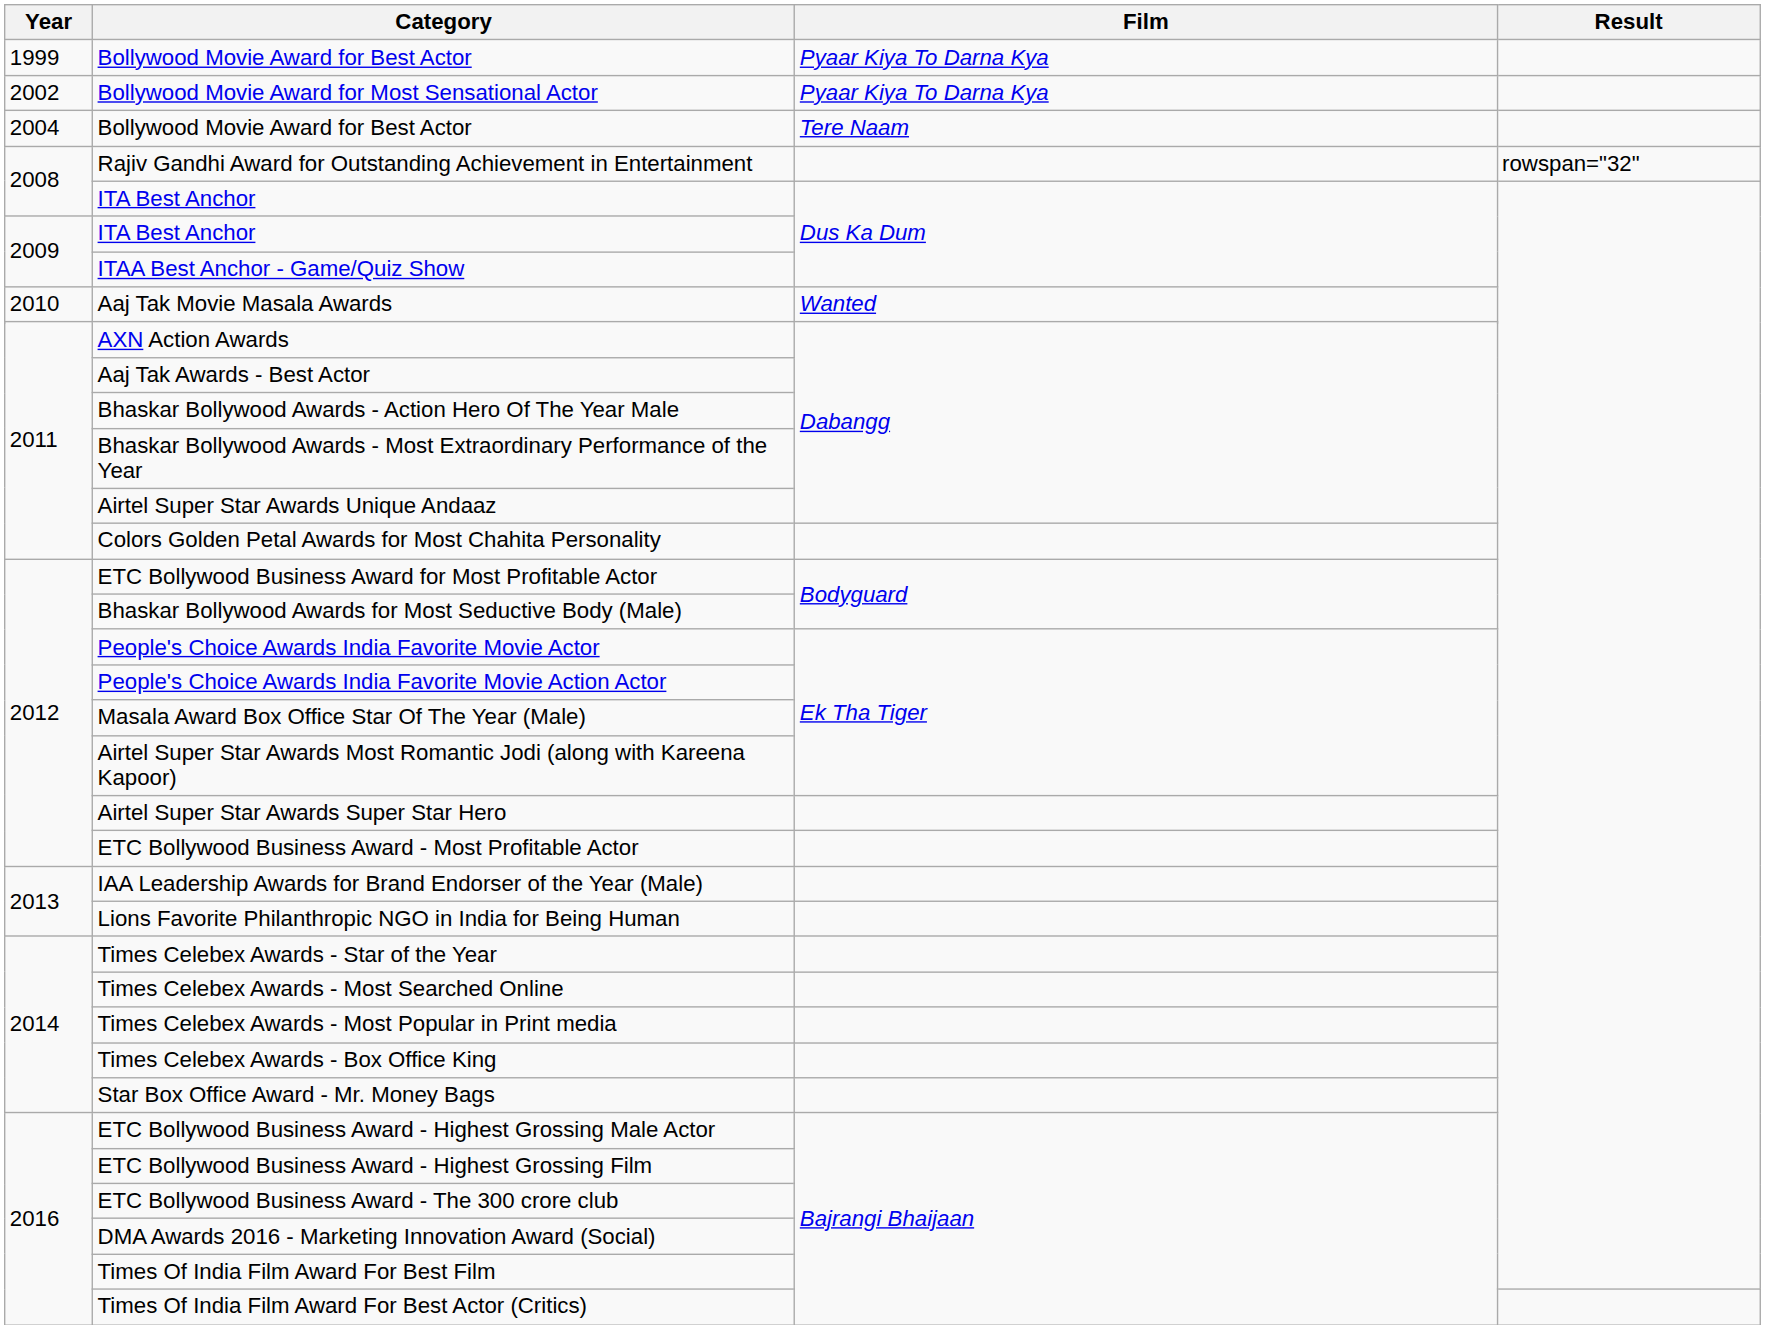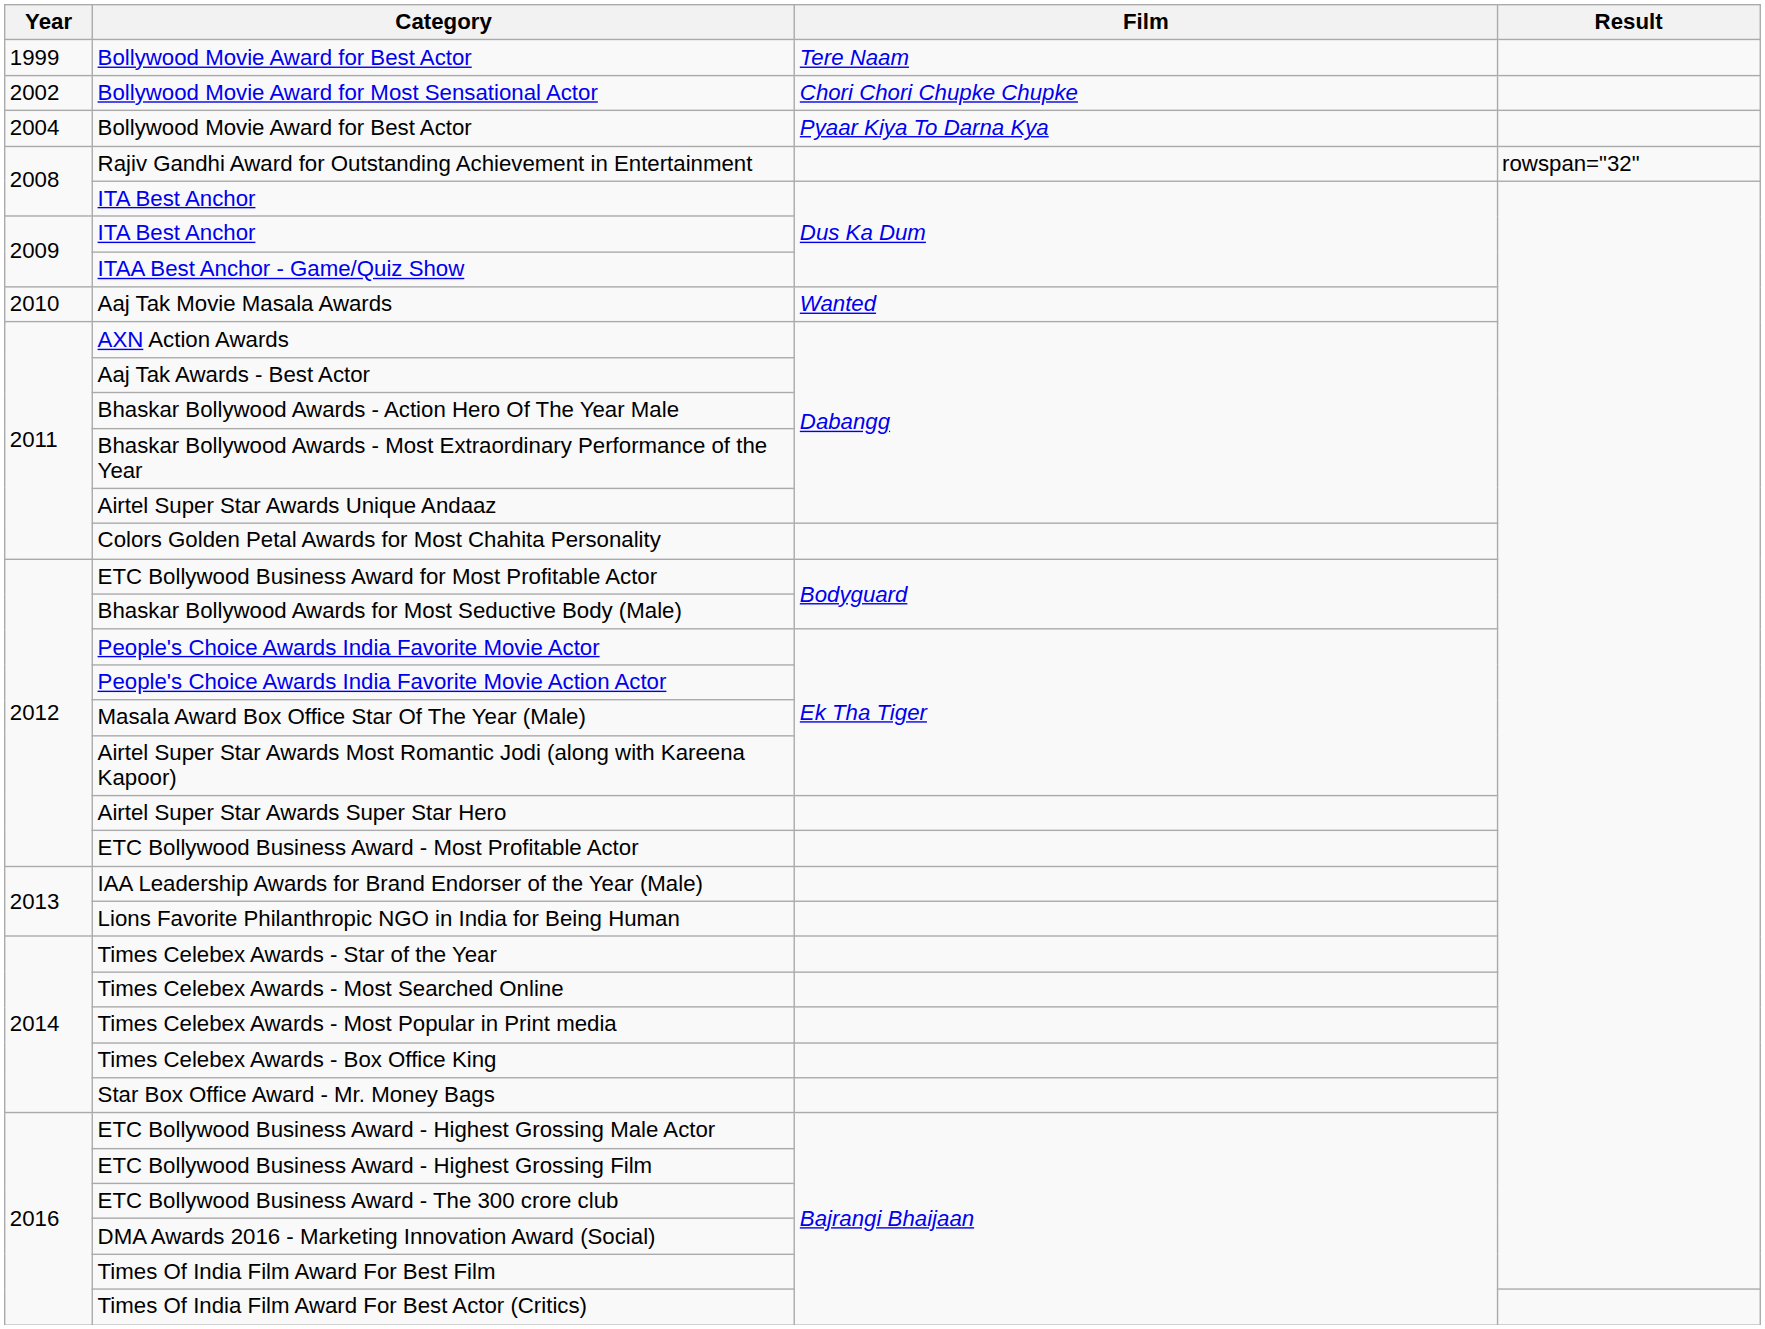(924, 57) Pyaar Kiya To Darna Kya -> (854, 57) Tere Naam
(924, 92) Pyaar Kiya To Darna Kya -> (939, 92) Chori Chori Chupke Chupke
(854, 127) Tere Naam -> (924, 127) Pyaar Kiya To Darna Kya
